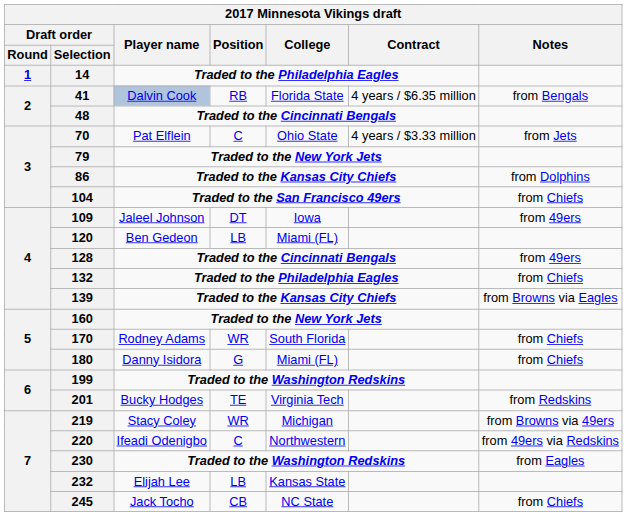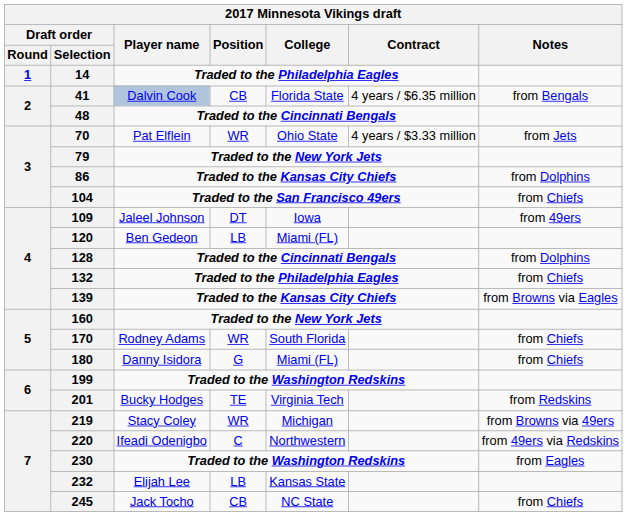(238, 95) RB -> (238, 95) CB
(238, 136) C -> (238, 136) WR
(550, 258) from 49ers -> (550, 258) from Dolphins
